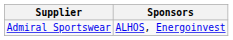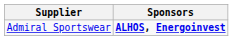(171, 28) normal -> (171, 28) bold
